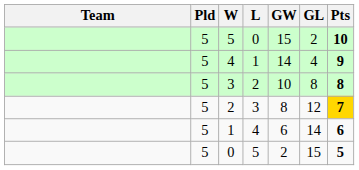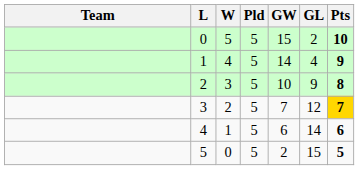columns swapped: (205, 15) <-> (255, 15)
(314, 84) 8 -> (314, 84) 9
(284, 107) 8 -> (284, 107) 7
